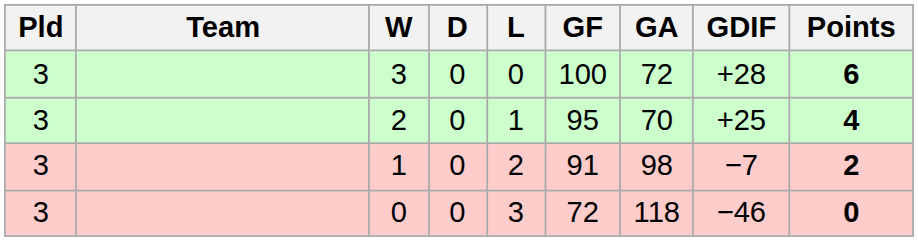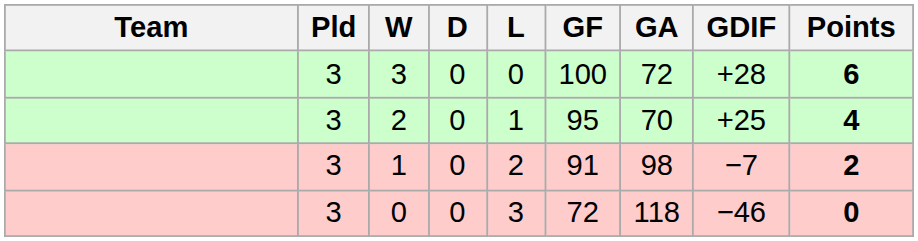columns swapped: (223, 27) <-> (41, 27)
